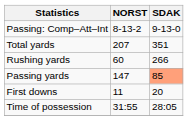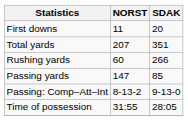rows swapped: (32, 91) <-> (57, 29)
(157, 76) lightsalmon background -> (157, 76) no background
